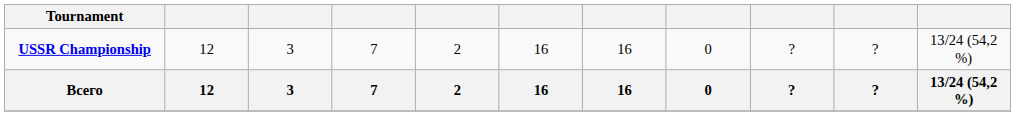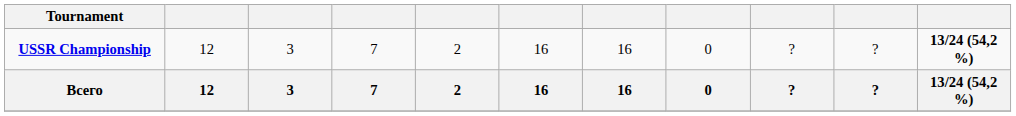(964, 49) normal -> (964, 49) bold
